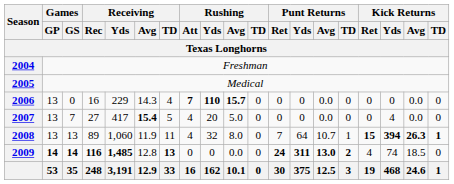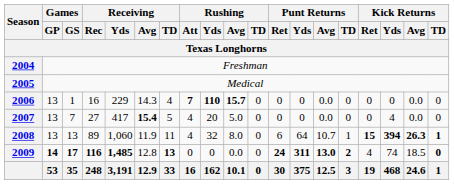(72, 100) 0 -> (72, 100) 1
(279, 135) 7 -> (279, 135) 6
(72, 153) 14 -> (72, 153) 17
(438, 153) normal -> (438, 153) bold
